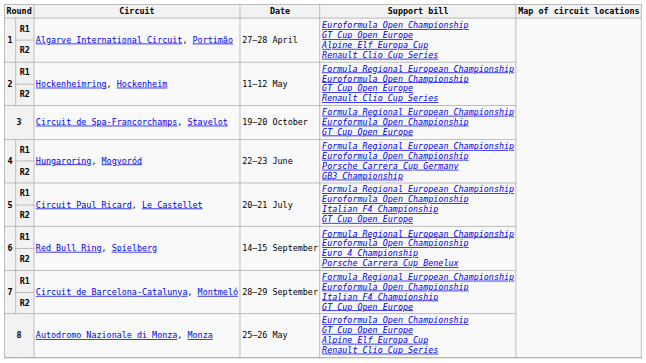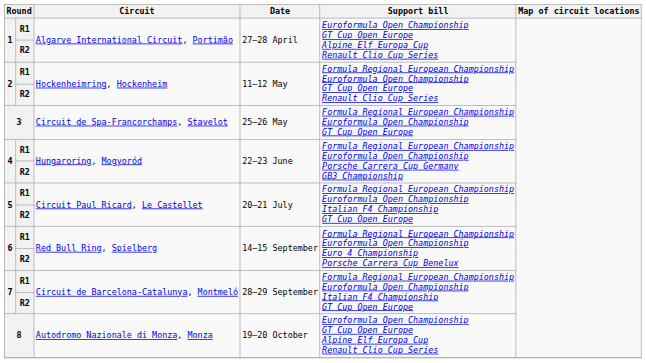(275, 123) 19–20 October -> (265, 123) 25–26 May
(265, 336) 25–26 May -> (275, 336) 19–20 October
